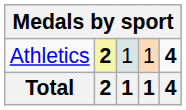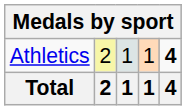(105, 55) bold -> (105, 55) normal
